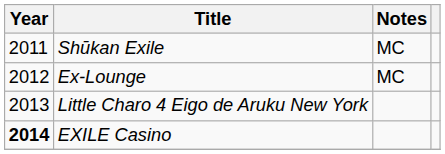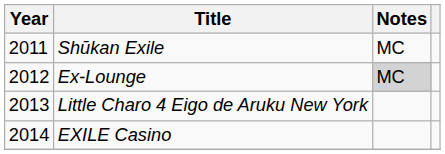(391, 76) no background -> (391, 76) lightgrey background
(29, 134) bold -> (29, 134) normal
